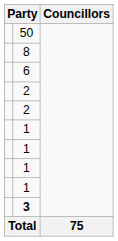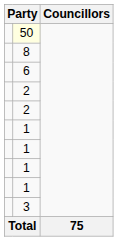(26, 33) no background -> (26, 33) lightyellow background
(26, 206) bold -> (26, 206) normal
